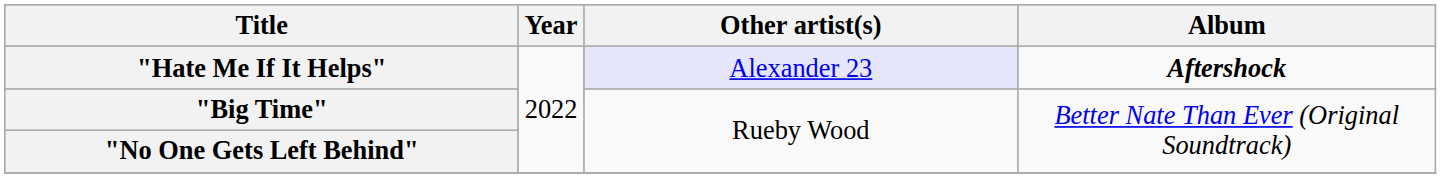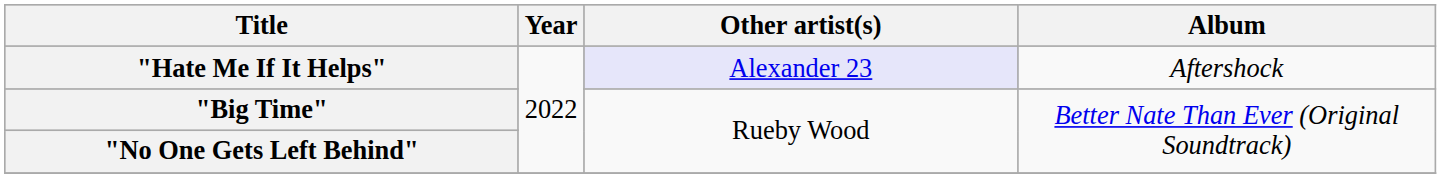(1227, 67) bold -> (1227, 67) normal
